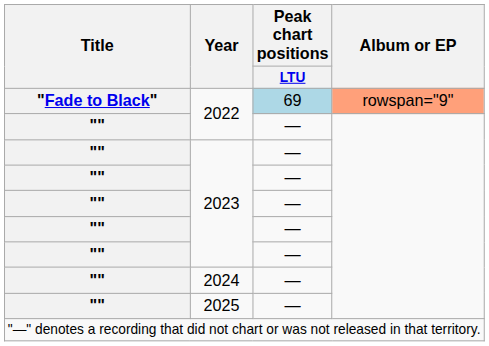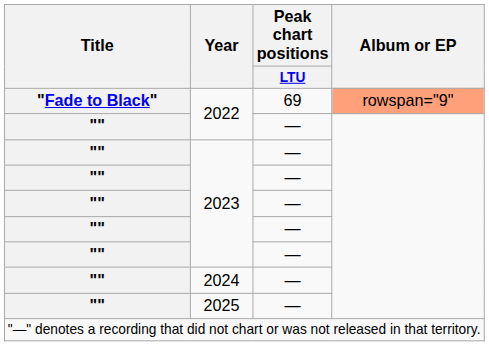(293, 100) lightblue background -> (293, 100) no background
